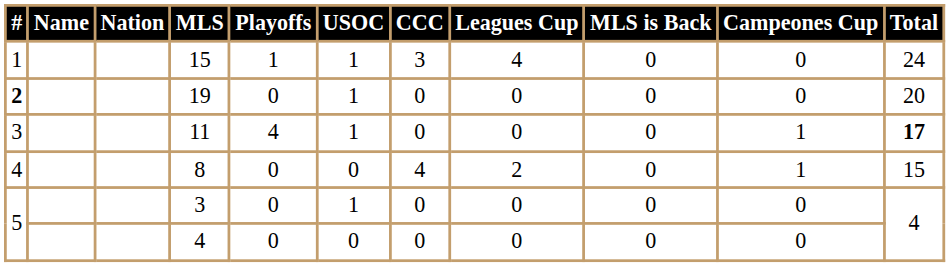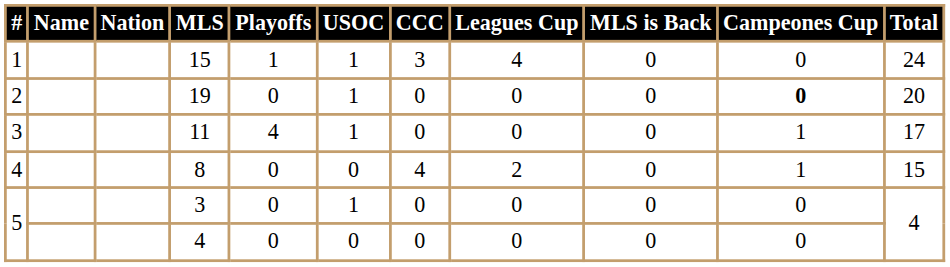(17, 96) bold -> (17, 96) normal
(801, 96) normal -> (801, 96) bold
(914, 132) bold -> (914, 132) normal
